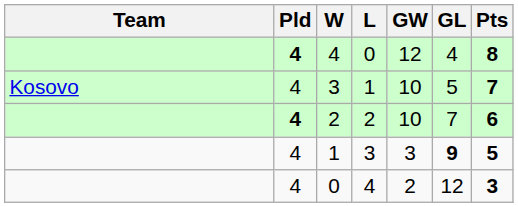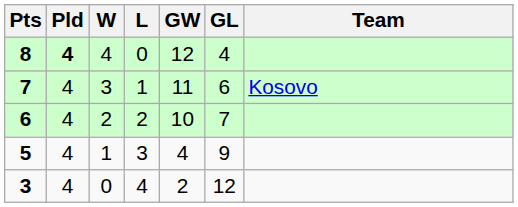columns swapped: (139, 20) <-> (492, 20)
(410, 86) 10 -> (182, 86) 11
(452, 86) 5 -> (224, 86) 6
(295, 119) bold -> (68, 119) normal
(410, 152) 3 -> (182, 152) 4
(452, 152) bold -> (224, 152) normal
